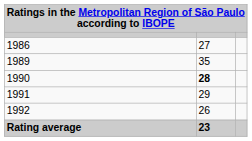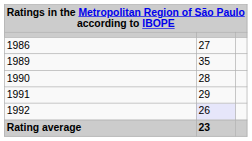(204, 78) bold -> (204, 78) normal
(204, 111) no background -> (204, 111) lavender background
